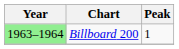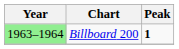(147, 34) normal -> (147, 34) bold
